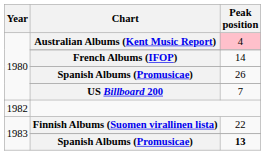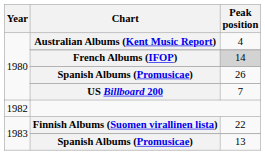(240, 41) pink background -> (240, 41) no background
(240, 58) no background -> (240, 58) lightgrey background
(240, 141) bold -> (240, 141) normal
